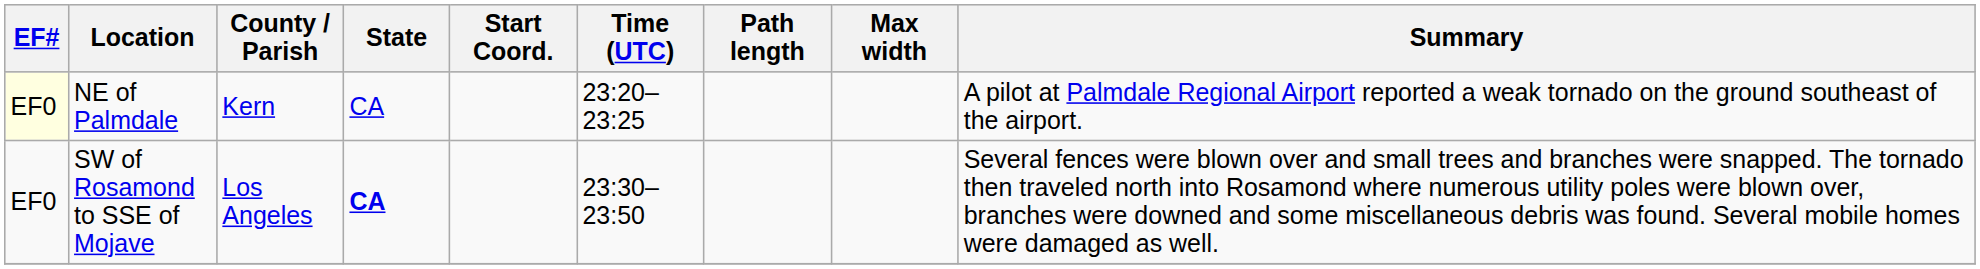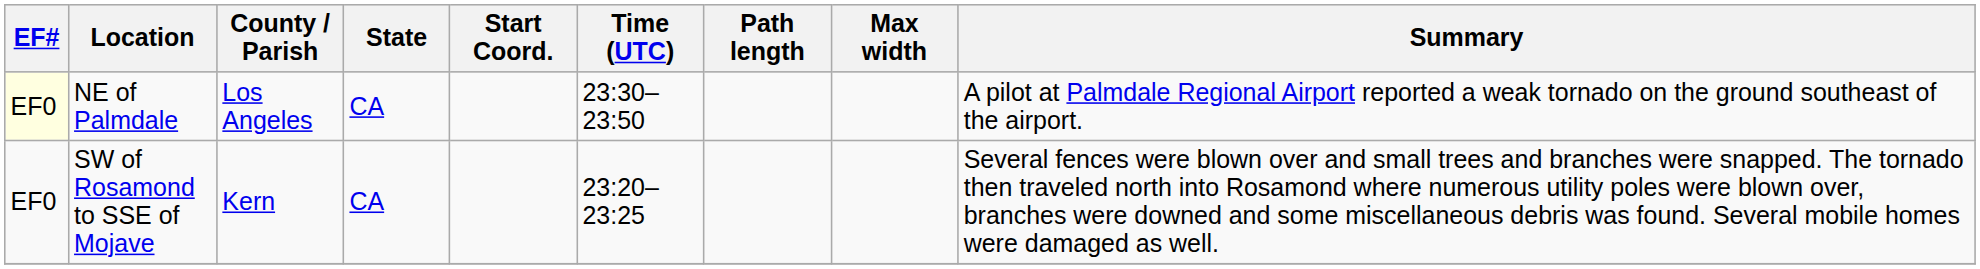(249, 105) Kern -> (267, 105) Los Angeles
(621, 105) 23:20–23:25 -> (621, 105) 23:30–23:50
(267, 201) Los Angeles -> (249, 201) Kern
(367, 201) bold -> (367, 201) normal
(621, 201) 23:30–23:50 -> (621, 201) 23:20–23:25
